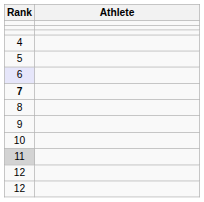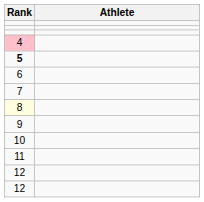(19, 43) no background -> (19, 43) pink background
(19, 59) normal -> (19, 59) bold
(19, 75) lavender background -> (19, 75) no background
(19, 91) bold -> (19, 91) normal
(19, 107) no background -> (19, 107) lightyellow background
(19, 156) lightgrey background -> (19, 156) no background
